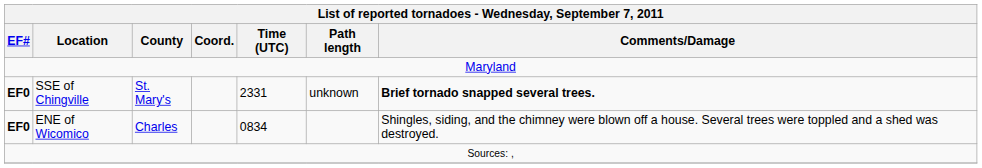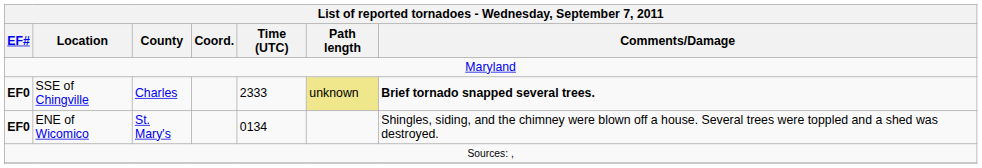(153, 93) St. Mary's -> (156, 93) Charles
(253, 93) 2331 -> (253, 93) 2333
(334, 93) no background -> (334, 93) khaki background
(156, 127) Charles -> (153, 127) St. Mary's
(253, 127) 0834 -> (253, 127) 0134
